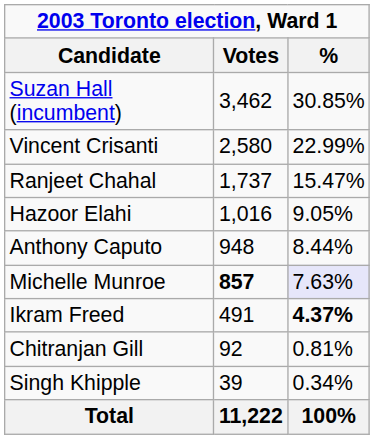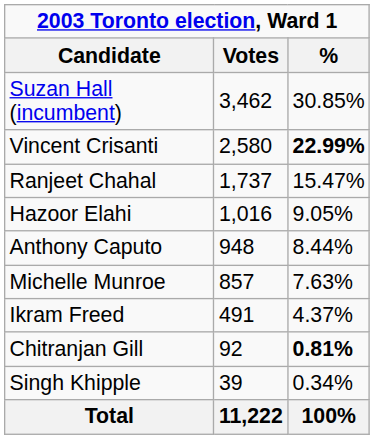(329, 146) normal -> (329, 146) bold
(237, 281) bold -> (237, 281) normal
(323, 281) lavender background -> (323, 281) no background
(323, 315) bold -> (323, 315) normal
(323, 349) normal -> (323, 349) bold
